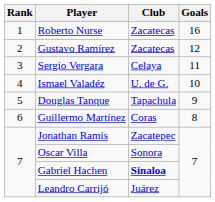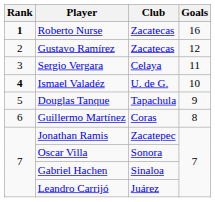(20, 30) normal -> (20, 30) bold
(20, 83) normal -> (20, 83) bold
(148, 170) bold -> (147, 170) normal
